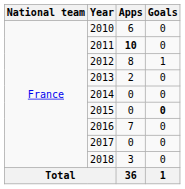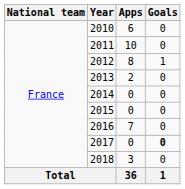(131, 45) bold -> (131, 45) normal
(163, 110) bold -> (163, 110) normal
(163, 143) normal -> (163, 143) bold
